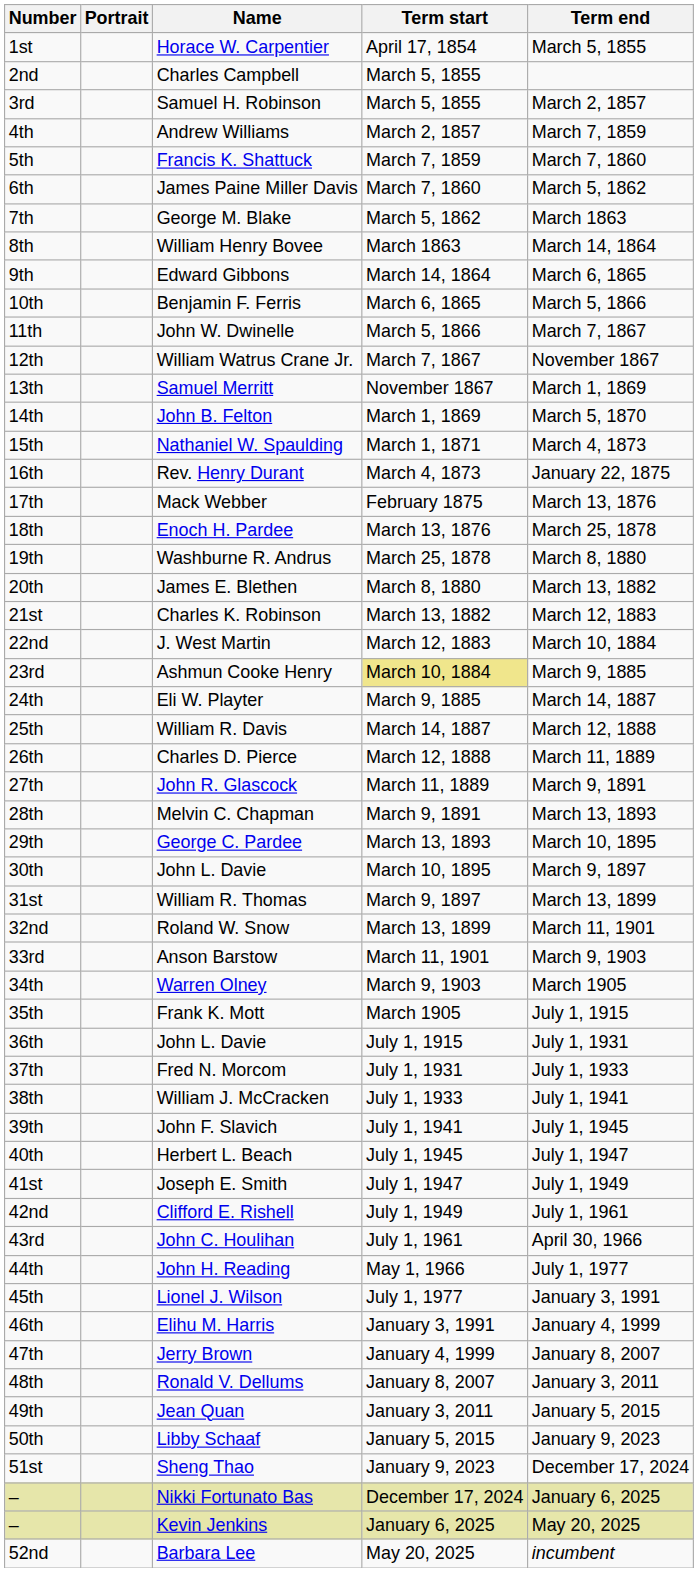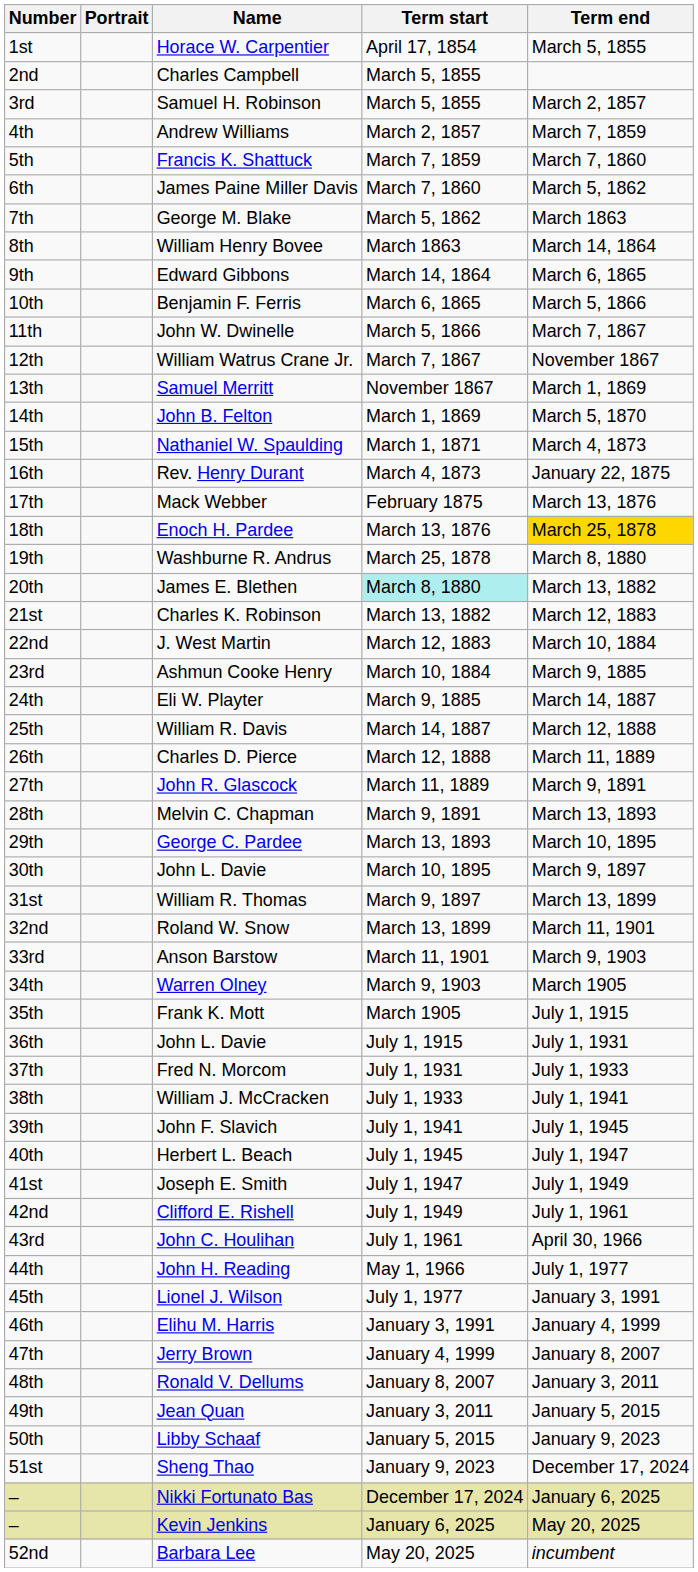(594, 530) no background -> (594, 530) gold background
(423, 587) no background -> (423, 587) paleturquoise background
(428, 672) khaki background -> (428, 672) no background
